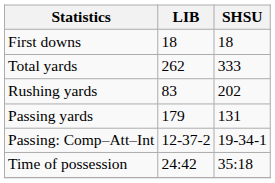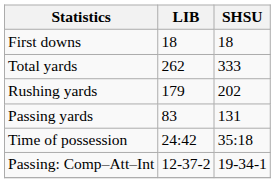(169, 91) 83 -> (173, 91) 179
(173, 115) 179 -> (169, 115) 83
rows swapped: (81, 140) <-> (68, 165)
